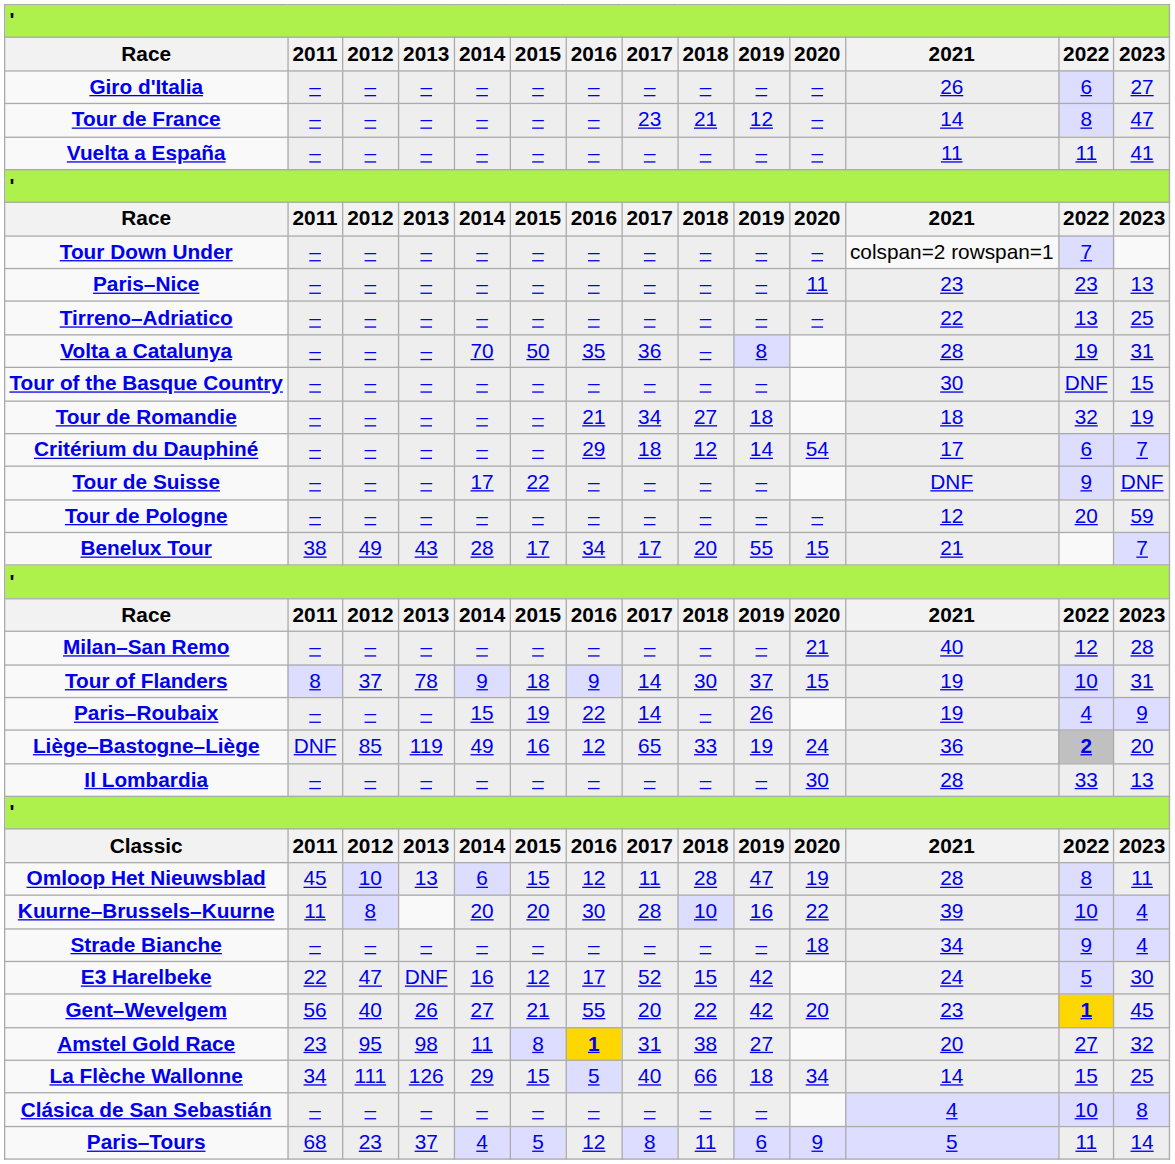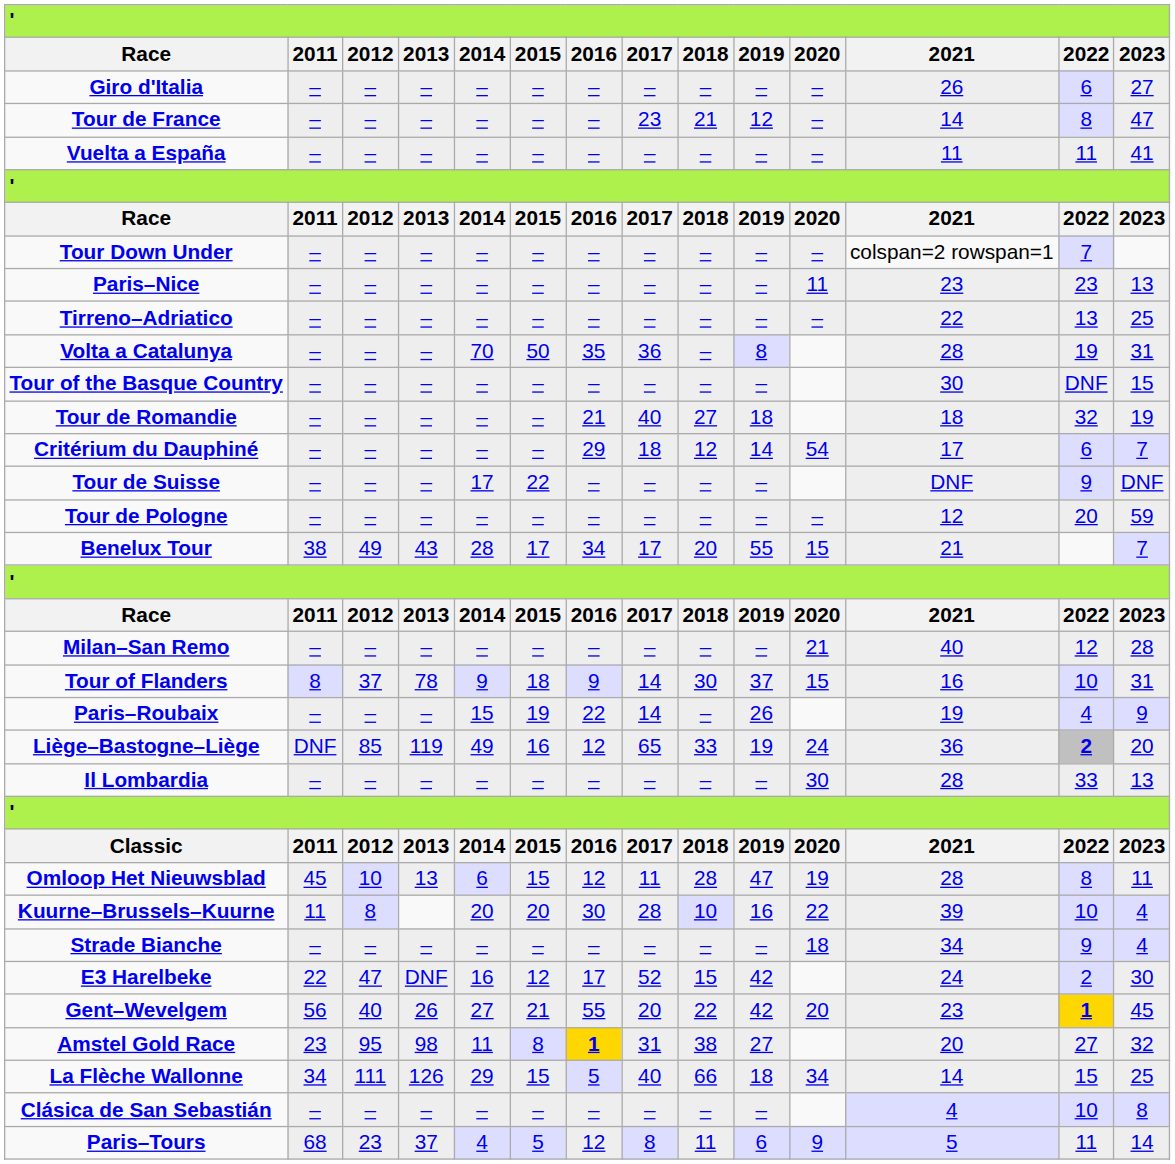(650, 416) 34 -> (650, 416) 40
(952, 680) 19 -> (952, 680) 16
(1086, 977) 5 -> (1086, 977) 2
